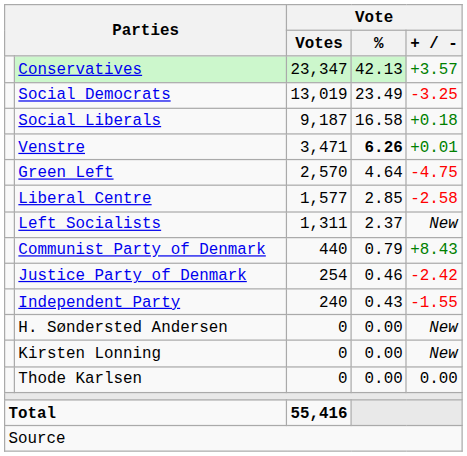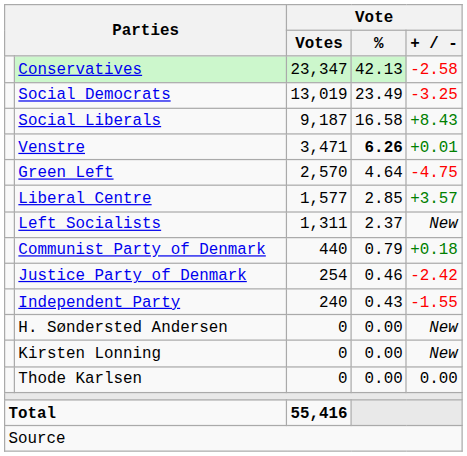(434, 69) +3.57 -> (434, 69) -2.58
(434, 121) +0.18 -> (434, 121) +8.43
(434, 198) -2.58 -> (434, 198) +3.57
(434, 250) +8.43 -> (434, 250) +0.18
